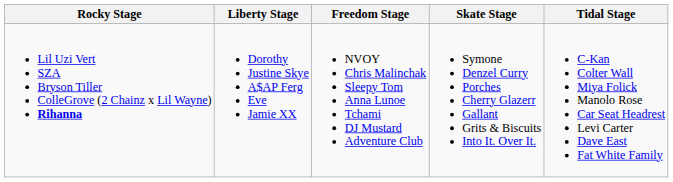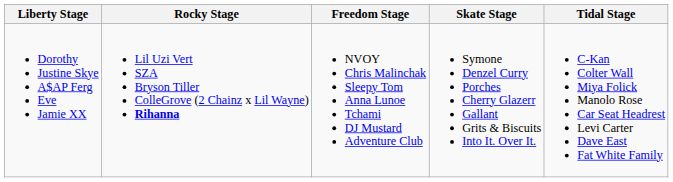columns swapped: (109, 14) <-> (263, 14)
